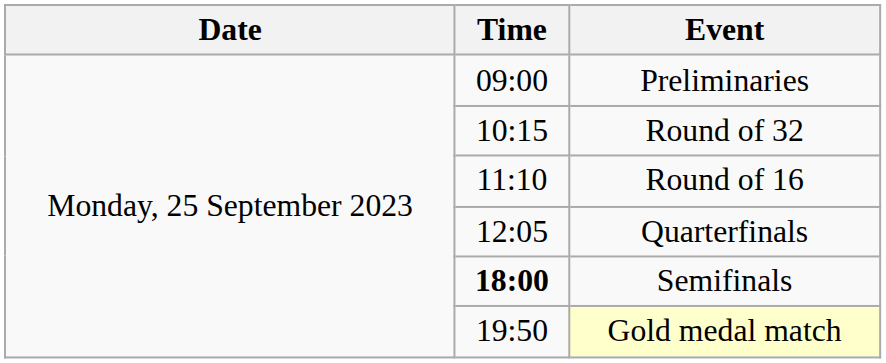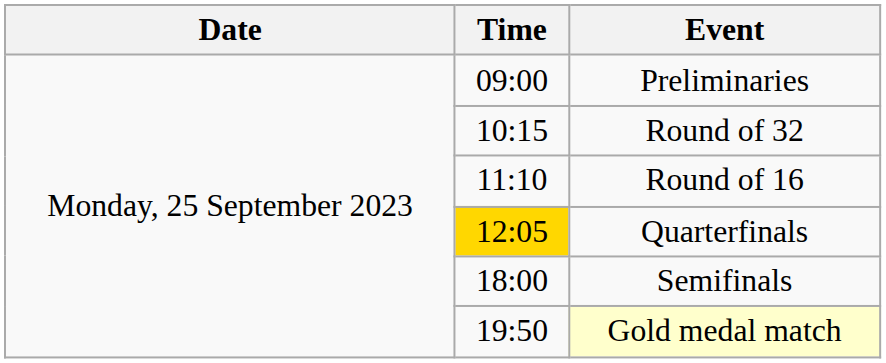(512, 230) no background -> (512, 230) gold background
(512, 280) bold -> (512, 280) normal
